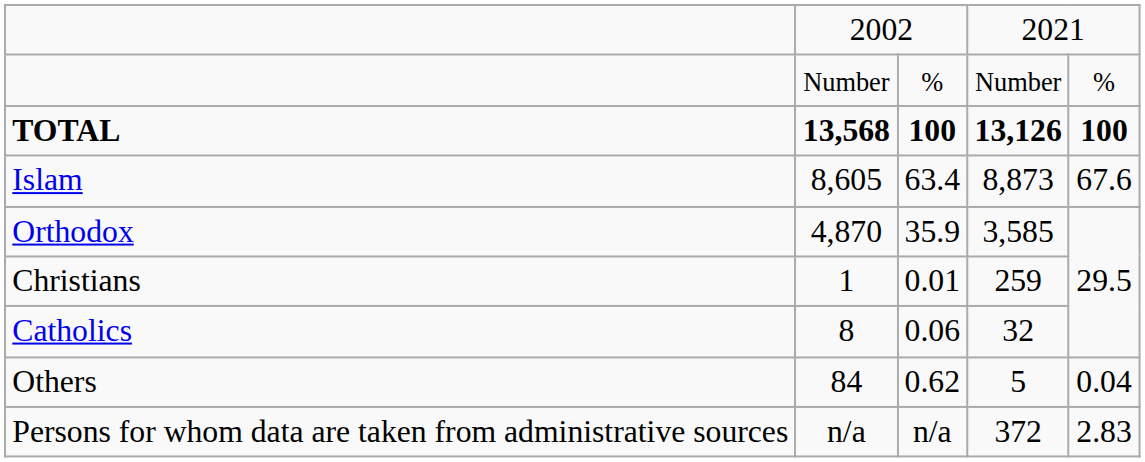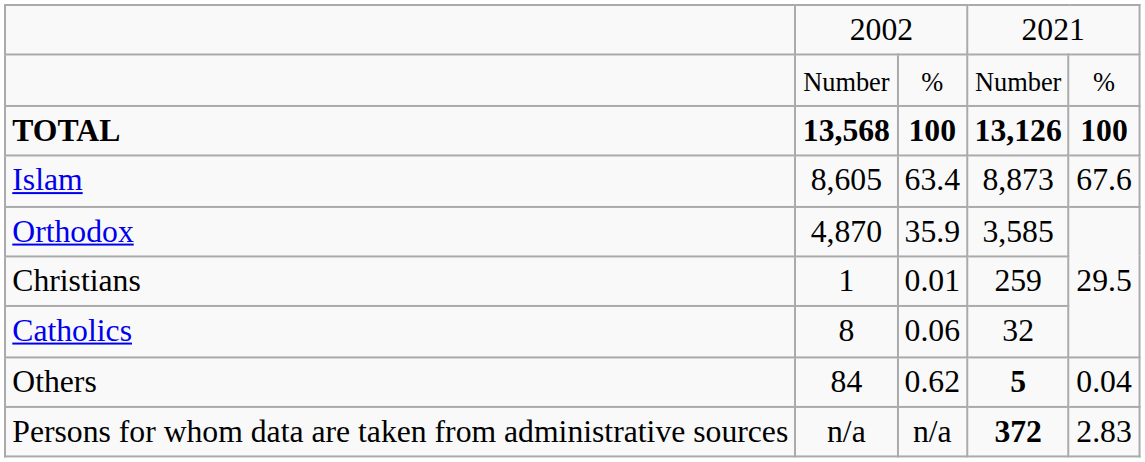(1018, 381) normal -> (1018, 381) bold
(1018, 431) normal -> (1018, 431) bold
